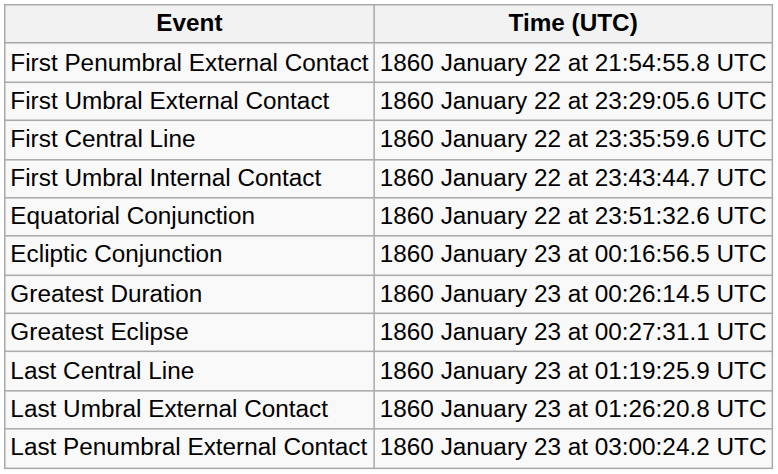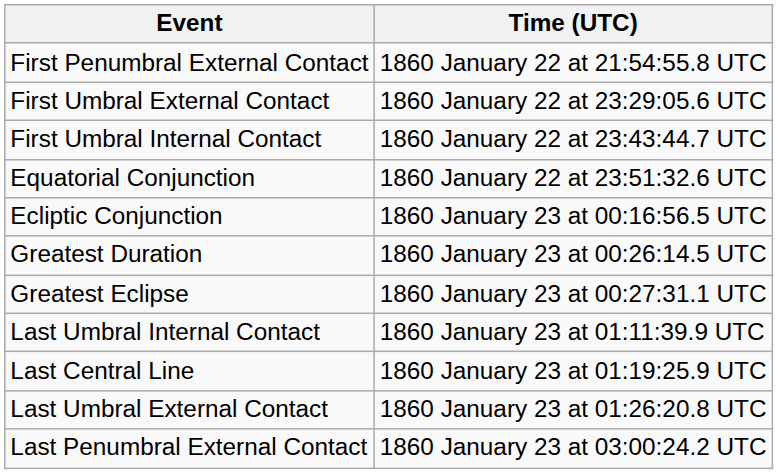- row: (103, 139)
+ row: (165, 332)
